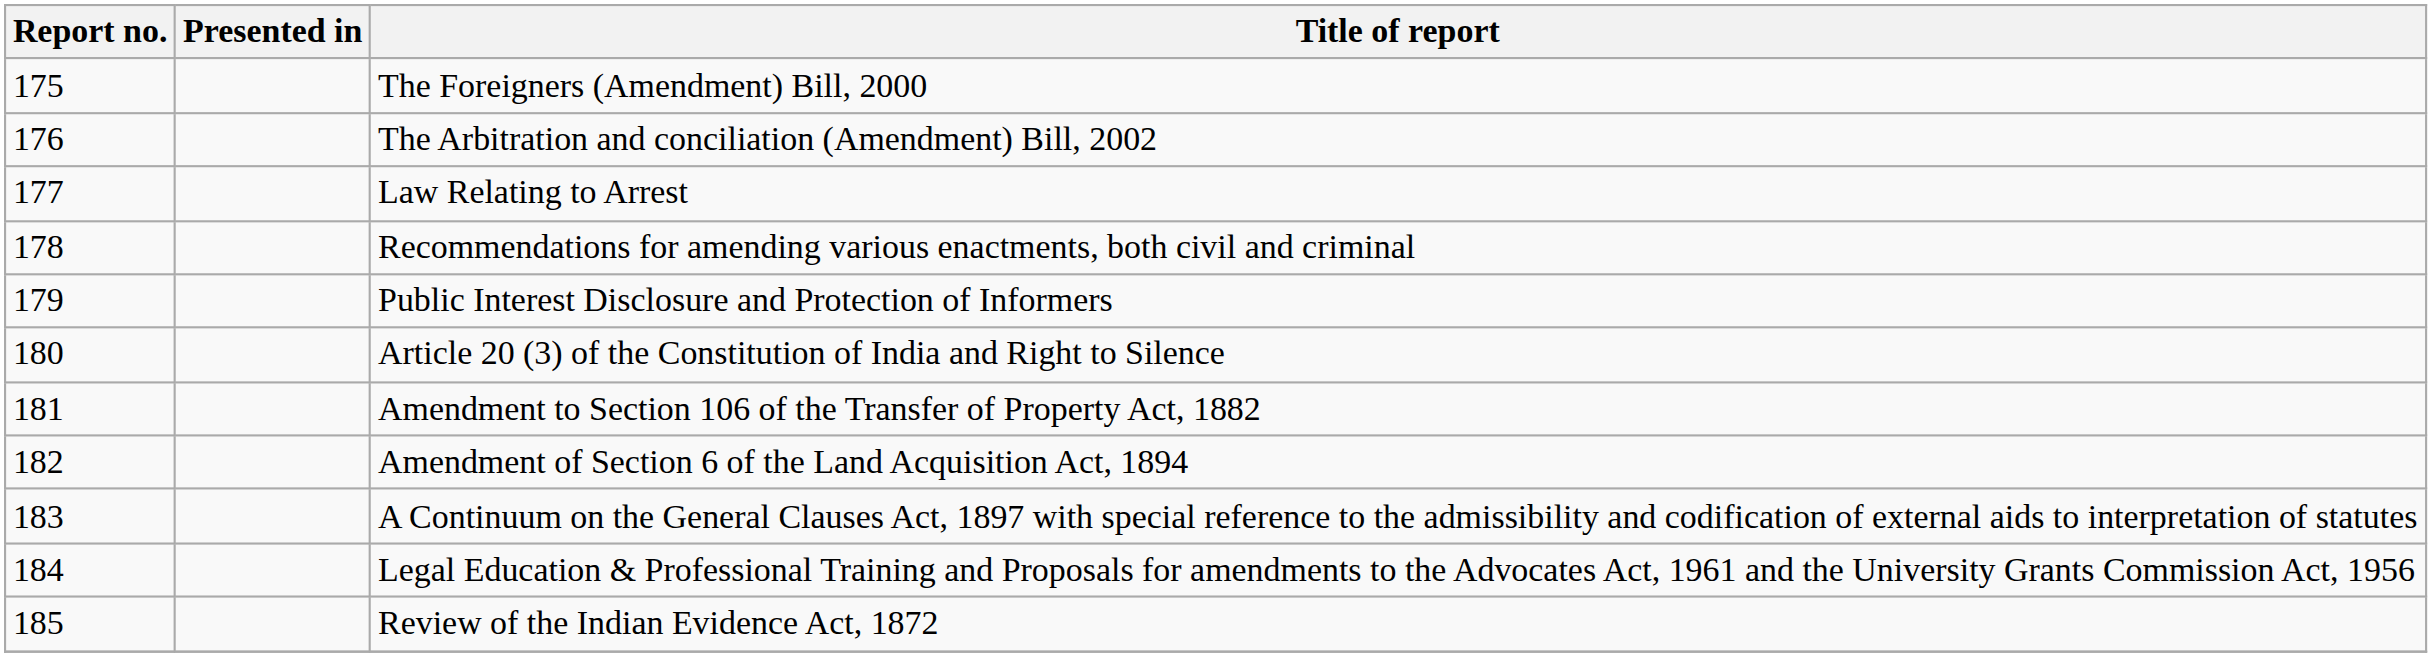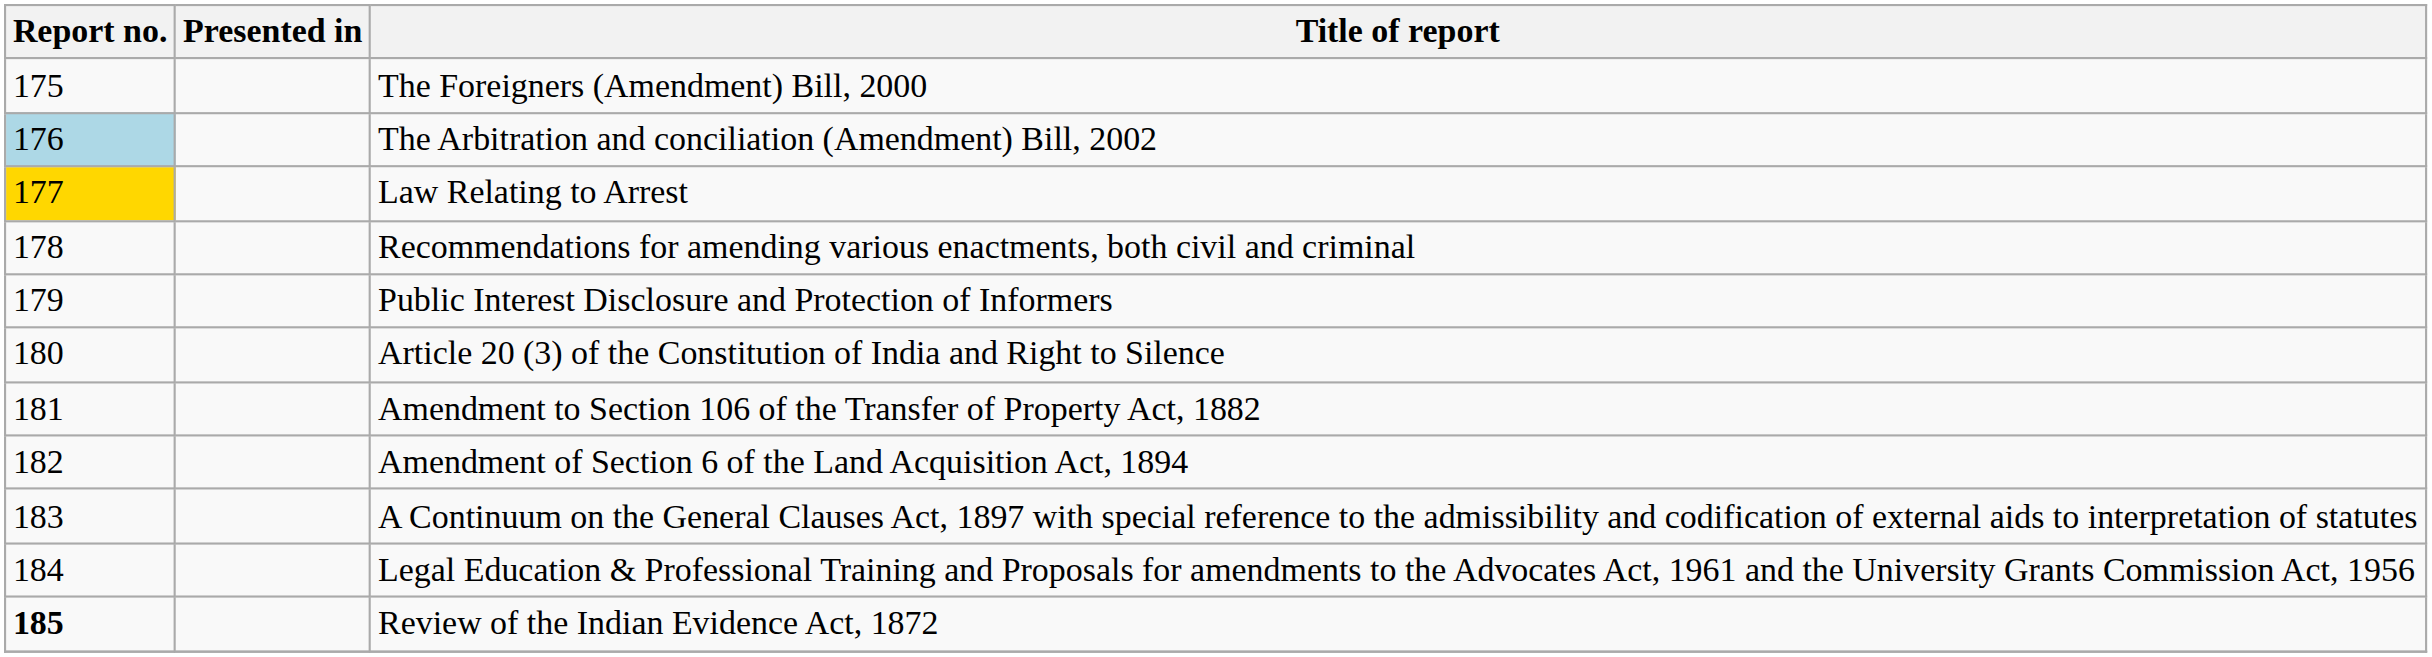(38, 138) no background -> (38, 138) lightblue background
(38, 192) no background -> (38, 192) gold background
(38, 623) normal -> (38, 623) bold
